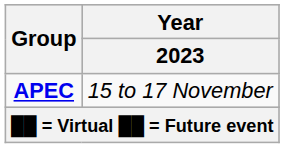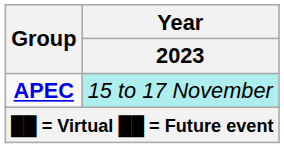(180, 90) no background -> (180, 90) paleturquoise background
